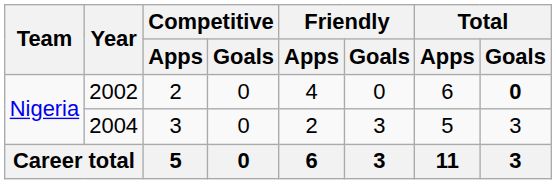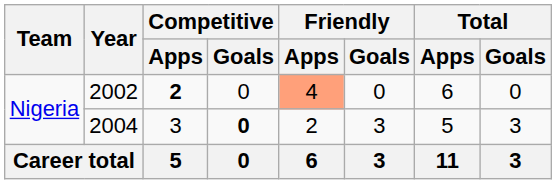(176, 91) normal -> (176, 91) bold
(311, 91) no background -> (311, 91) lightsalmon background
(515, 91) bold -> (515, 91) normal
(244, 126) normal -> (244, 126) bold
